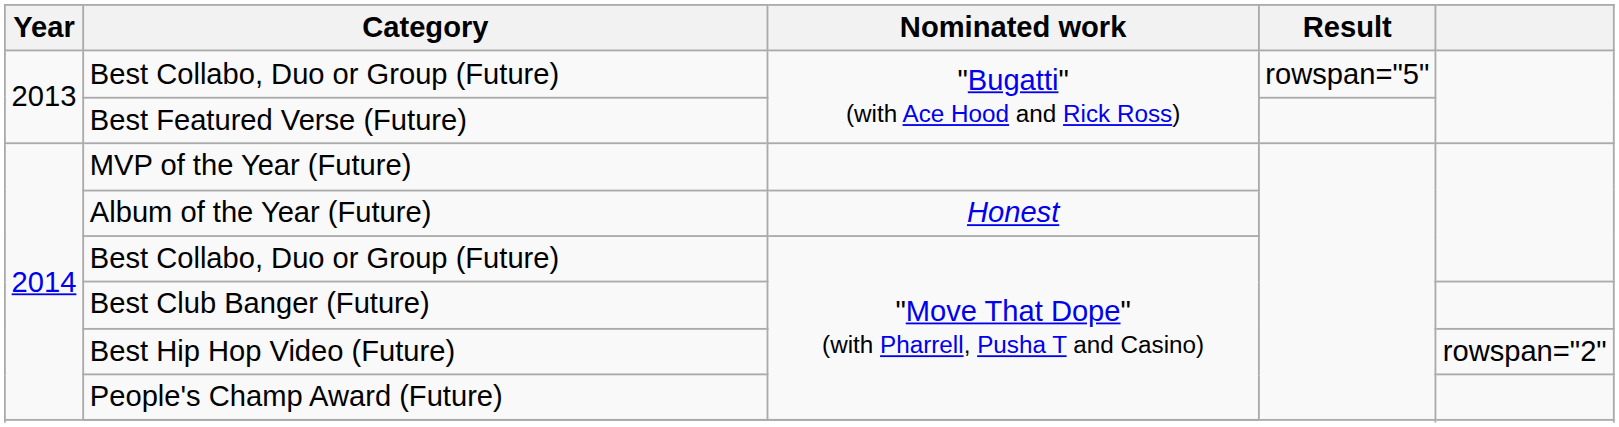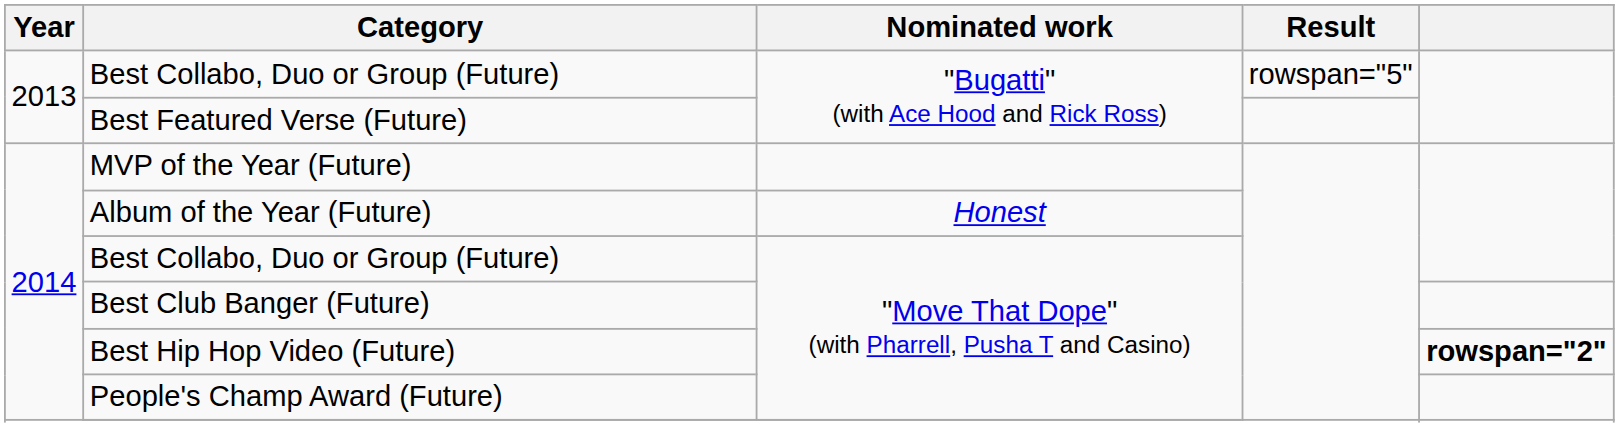(1525, 350) normal -> (1516, 350) bold
